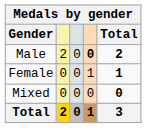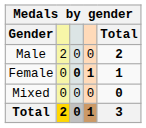(90, 54) bold -> (90, 54) normal
(77, 74) normal -> (77, 74) bold
(90, 74) normal -> (90, 74) bold
